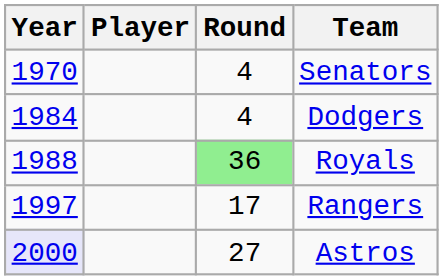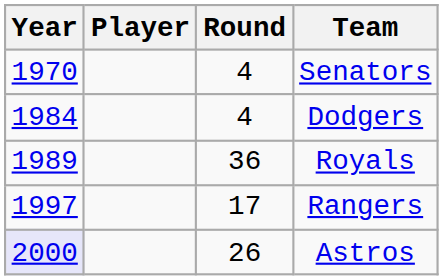(45, 162) 1988 -> (45, 162) 1989
(245, 162) lightgreen background -> (245, 162) no background
(245, 252) 27 -> (245, 252) 26
